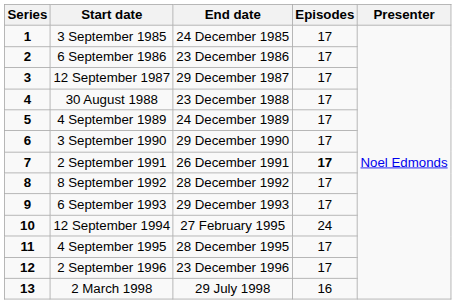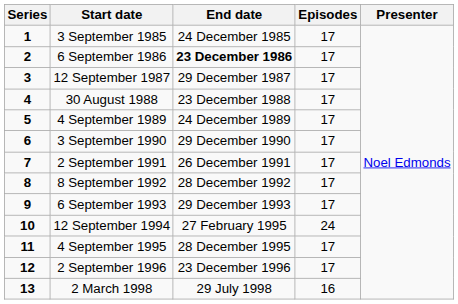(233, 57) normal -> (234, 57) bold
(325, 162) bold -> (328, 162) normal
